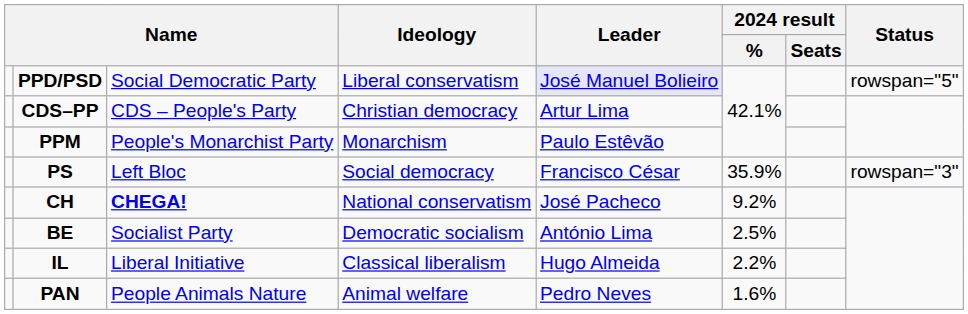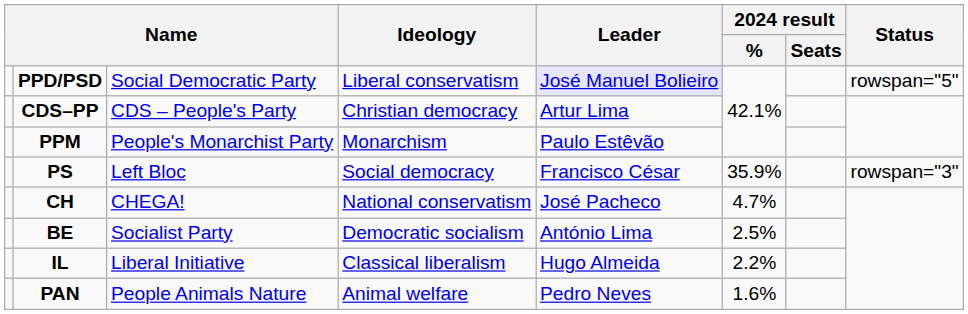(149, 202) bold -> (148, 202) normal
(754, 202) 9.2% -> (754, 202) 4.7%
